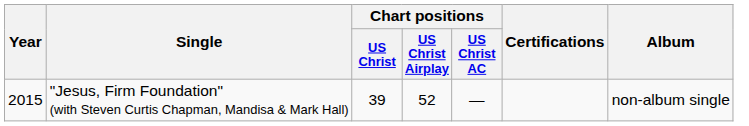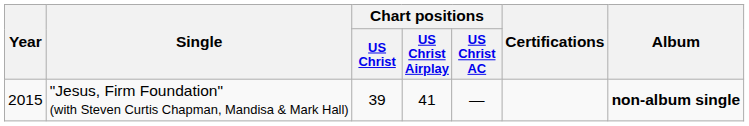(427, 99) 52 -> (427, 99) 41
(671, 99) normal -> (676, 99) bold
